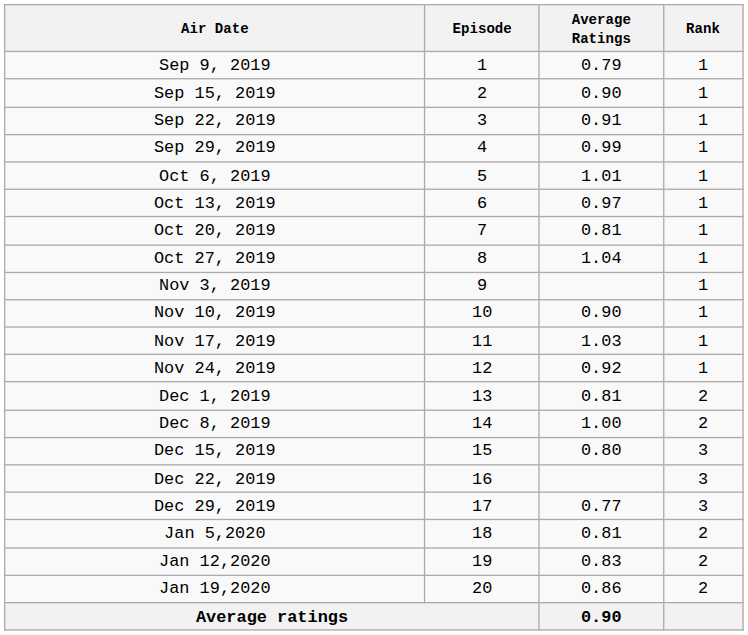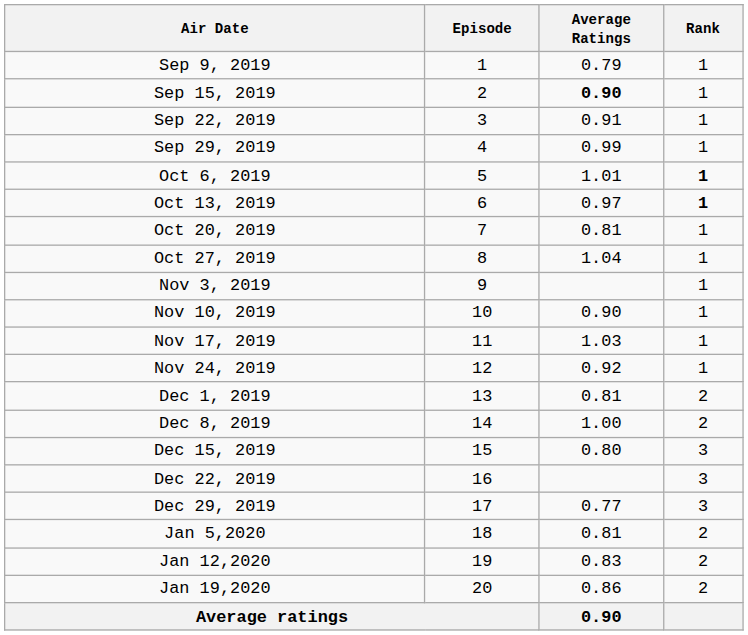(601, 93) normal -> (601, 93) bold
(703, 176) normal -> (703, 176) bold
(703, 203) normal -> (703, 203) bold
